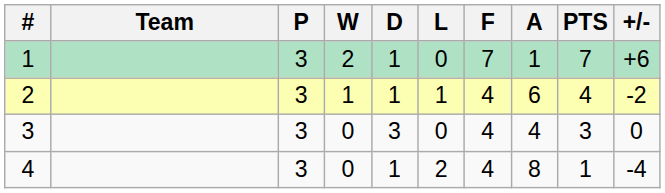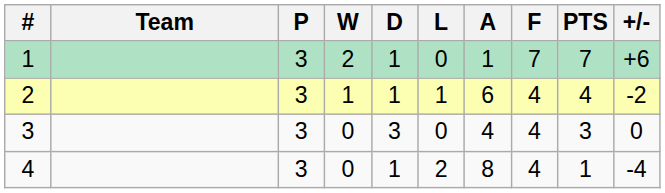columns swapped: (488, 22) <-> (534, 22)
